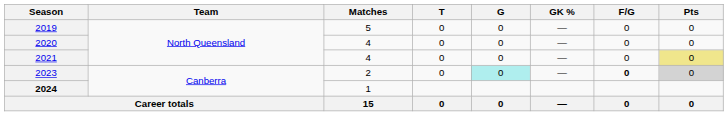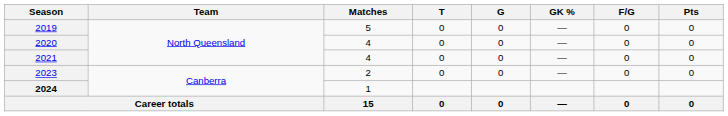(691, 58) khaki background -> (691, 58) no background
(501, 73) paleturquoise background -> (501, 73) no background
(627, 73) bold -> (627, 73) normal
(691, 73) lightgrey background -> (691, 73) no background
